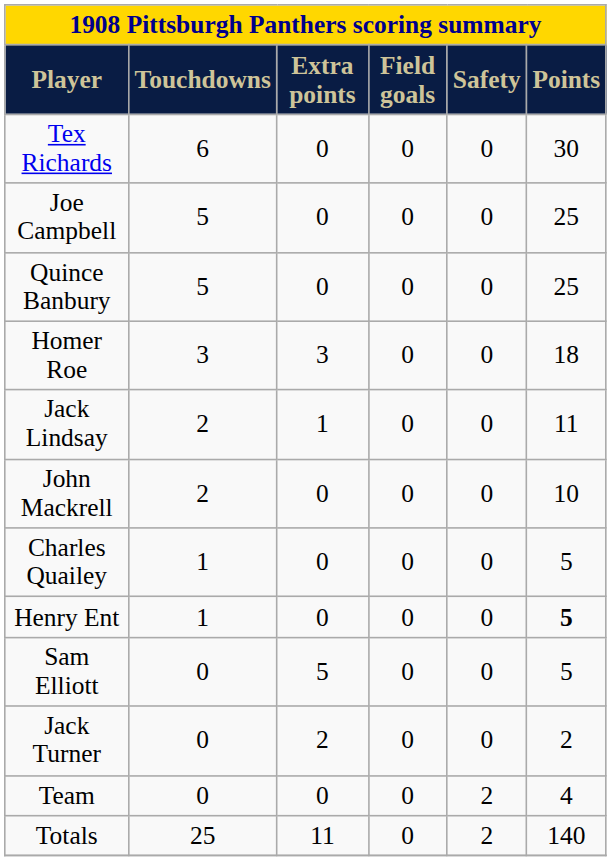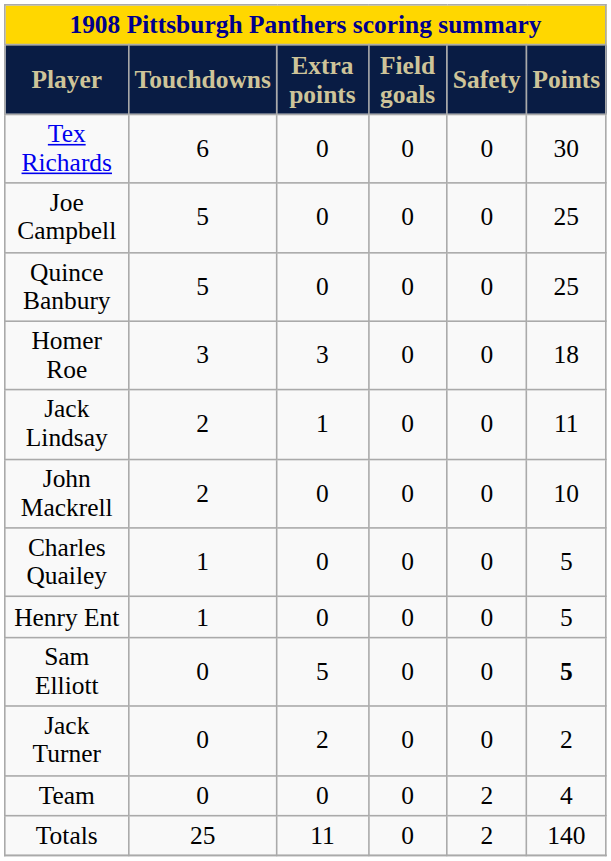(566, 616) bold -> (566, 616) normal
(566, 671) normal -> (566, 671) bold
